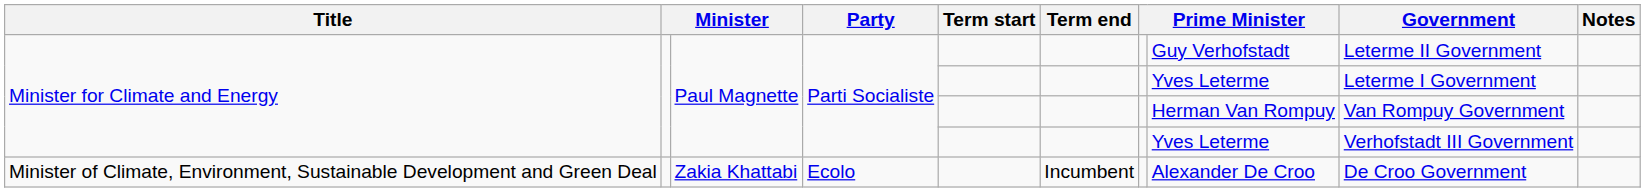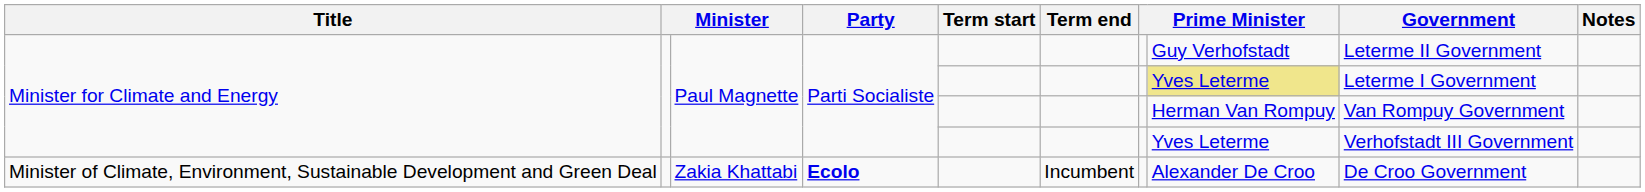(1210, 80) no background -> (1210, 80) khaki background
(831, 171) normal -> (833, 171) bold
